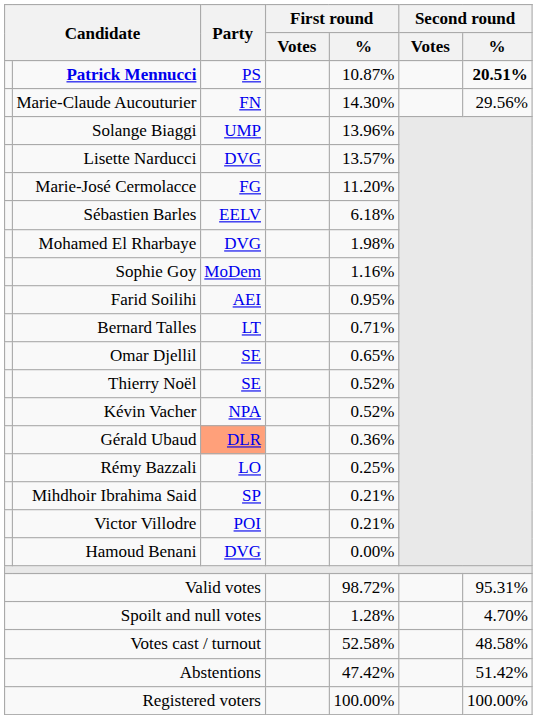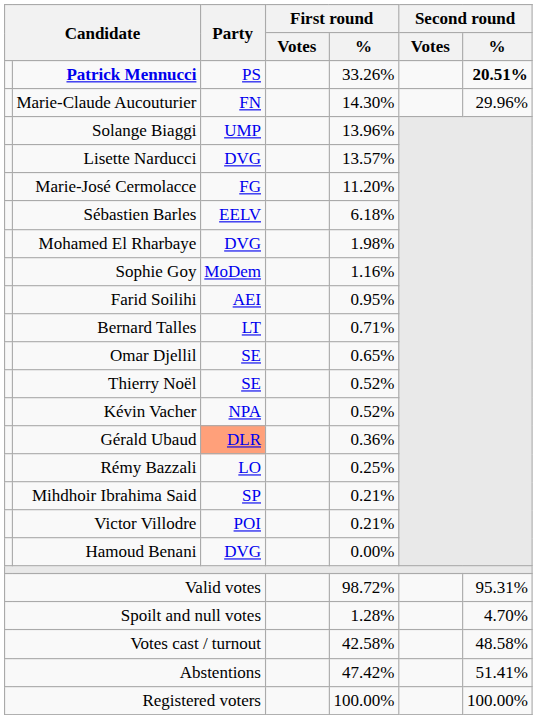(368, 74) 10.87% -> (368, 74) 33.26%
(502, 102) 29.56% -> (502, 102) 29.96%
(368, 644) 52.58% -> (368, 644) 42.58%
(502, 672) 51.42% -> (502, 672) 51.41%
